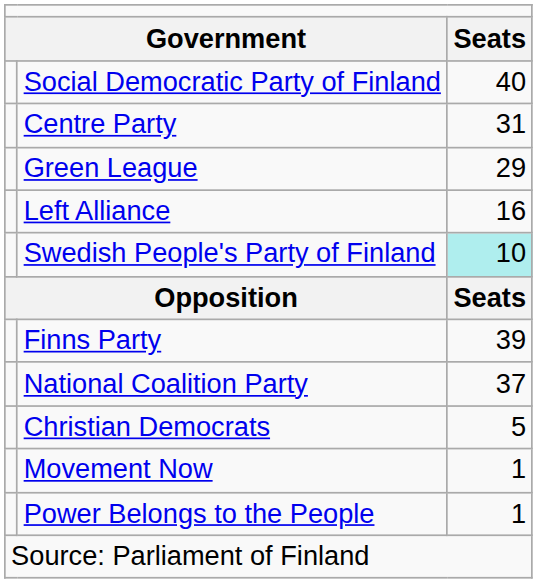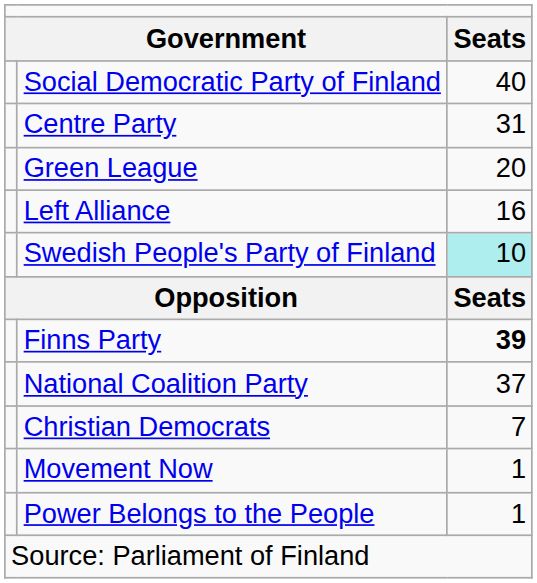(511, 168) 29 -> (511, 168) 20
(511, 340) normal -> (511, 340) bold
(518, 426) 5 -> (518, 426) 7
